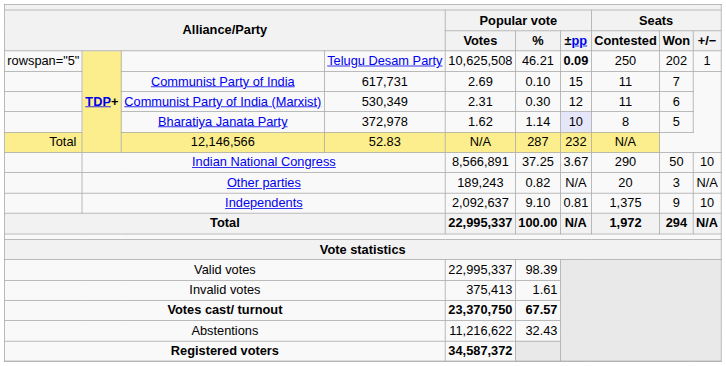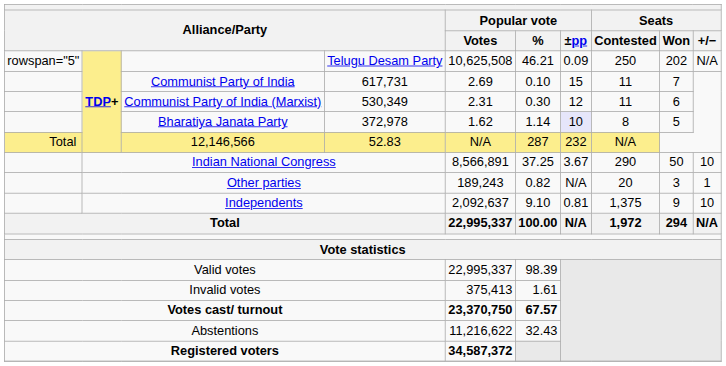(576, 61) bold -> (576, 61) normal
(707, 61) 1 -> (707, 61) N/A
(707, 182) N/A -> (707, 182) 1
